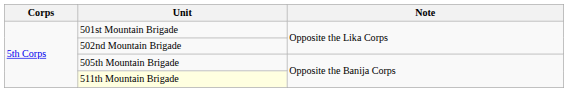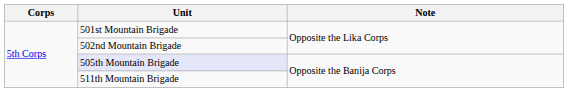(130, 63) no background -> (130, 63) lavender background
(129, 79) lightyellow background -> (129, 79) no background
